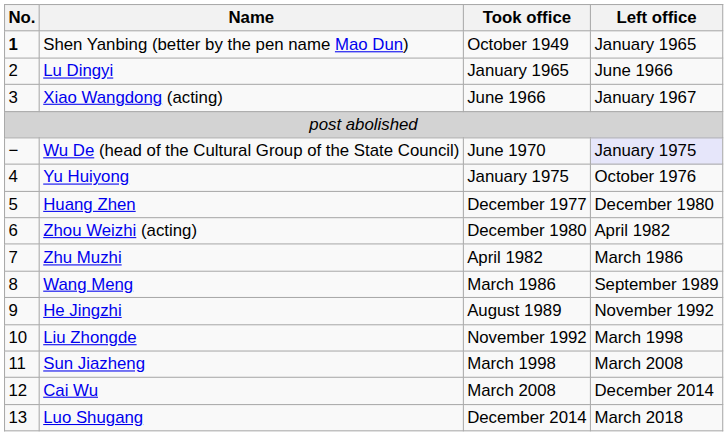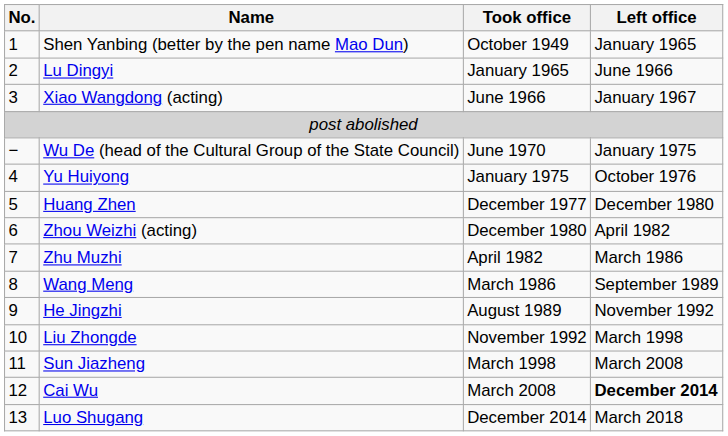(13, 44) bold -> (13, 44) normal
(645, 151) lavender background -> (645, 151) no background
(654, 390) normal -> (656, 390) bold
